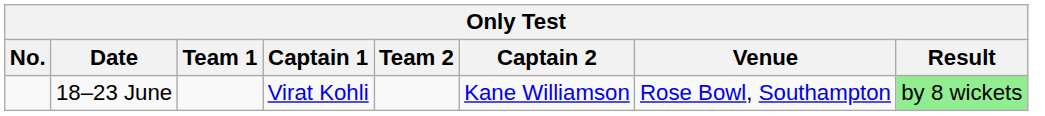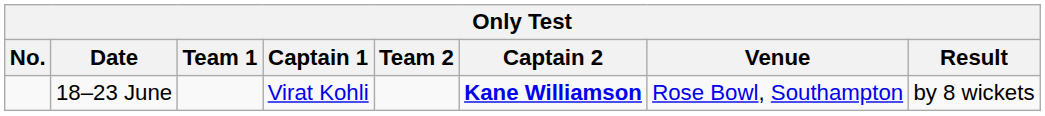(547, 92) normal -> (553, 92) bold
(962, 92) lightgreen background -> (974, 92) no background
